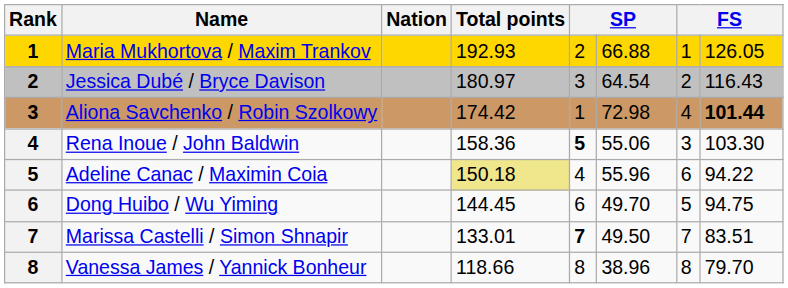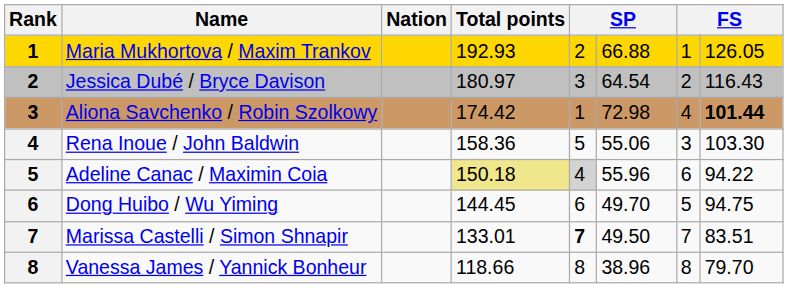(580, 143) bold -> (580, 143) normal
(580, 174) no background -> (580, 174) lightgrey background
